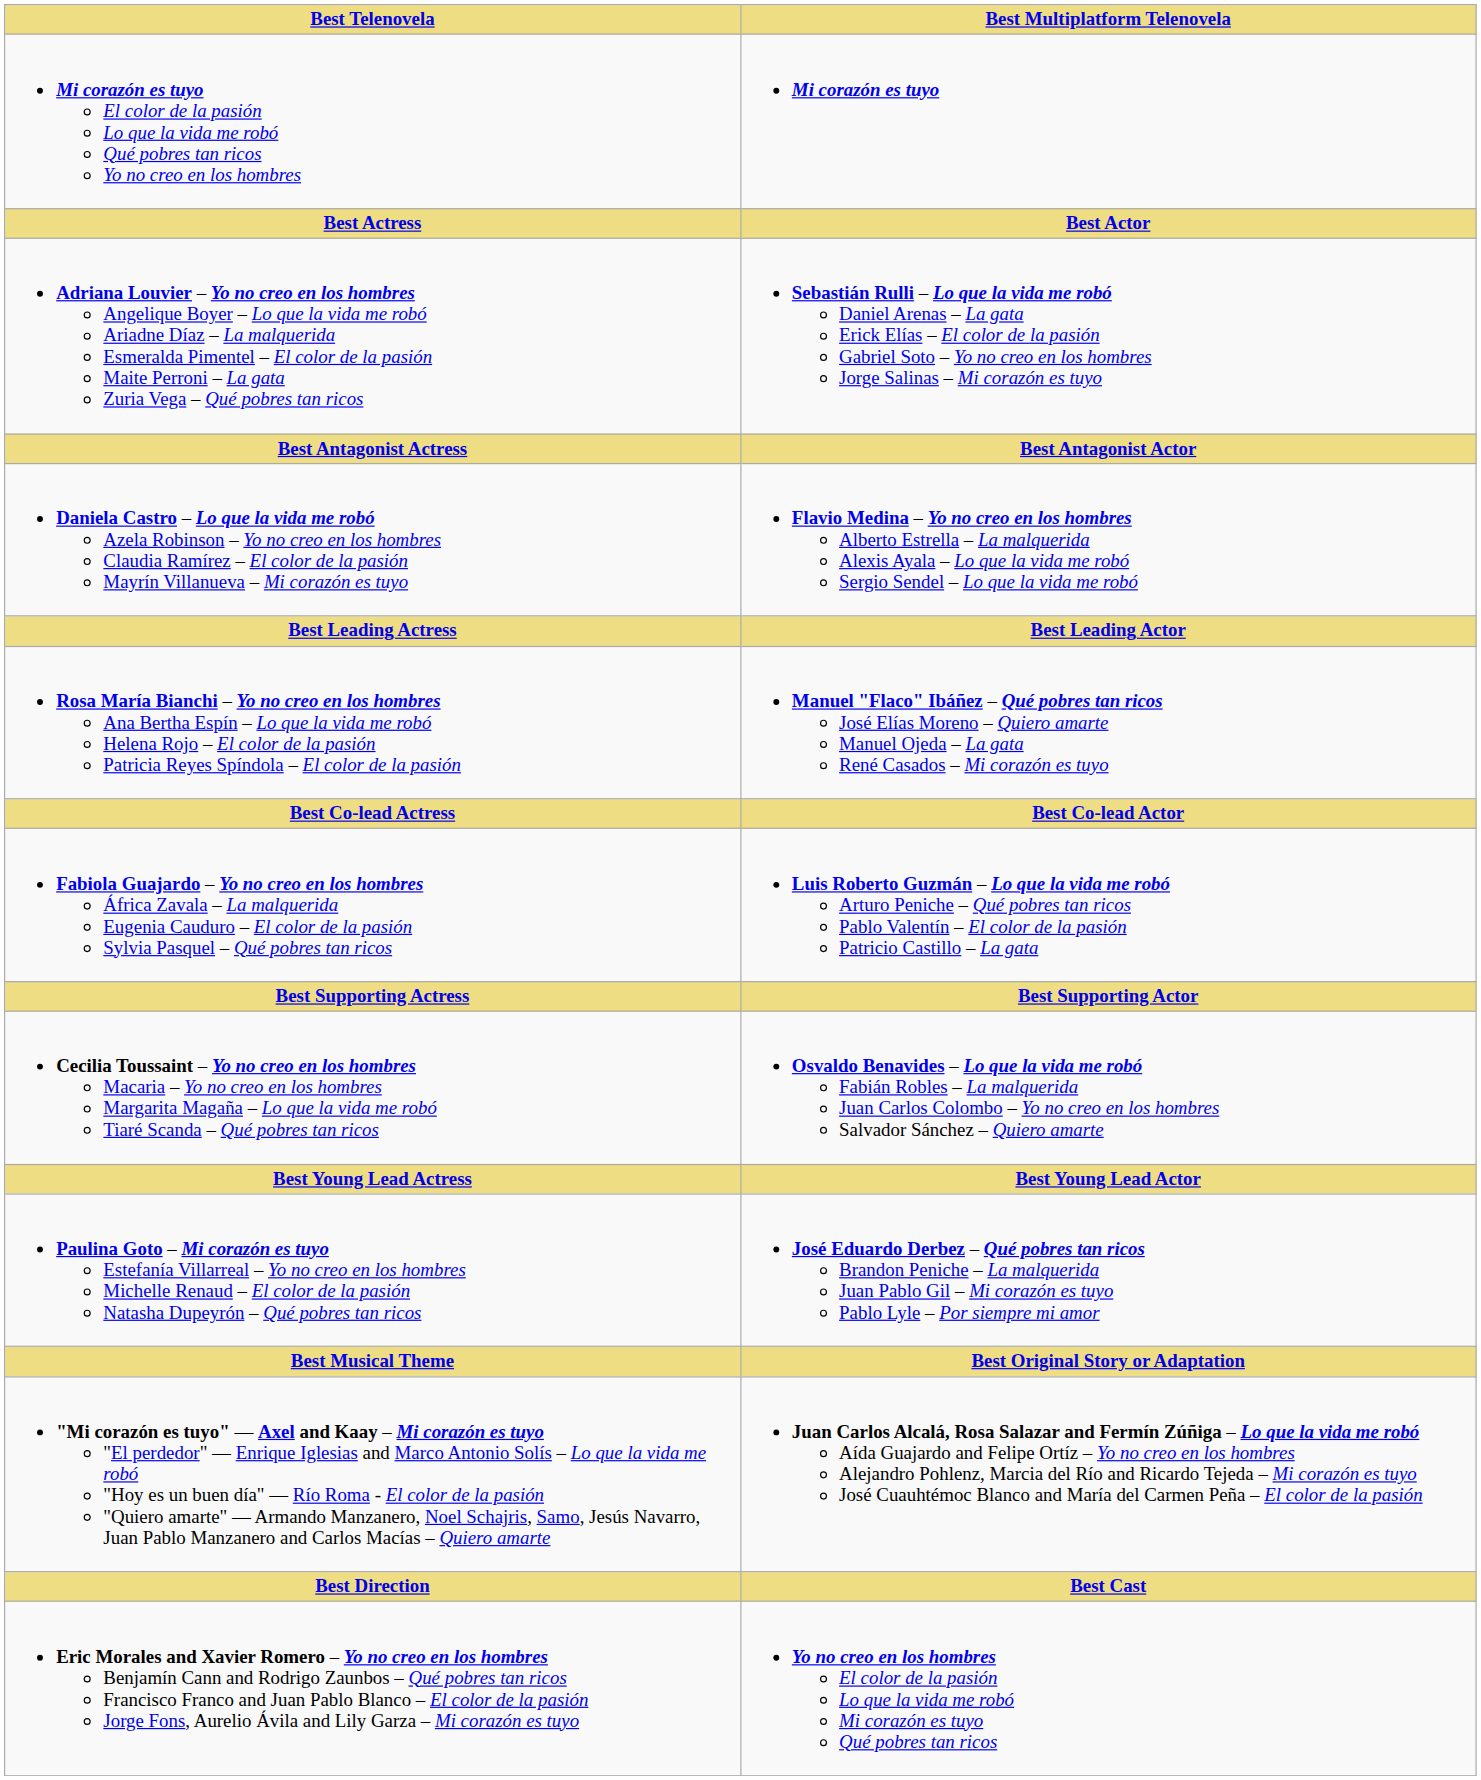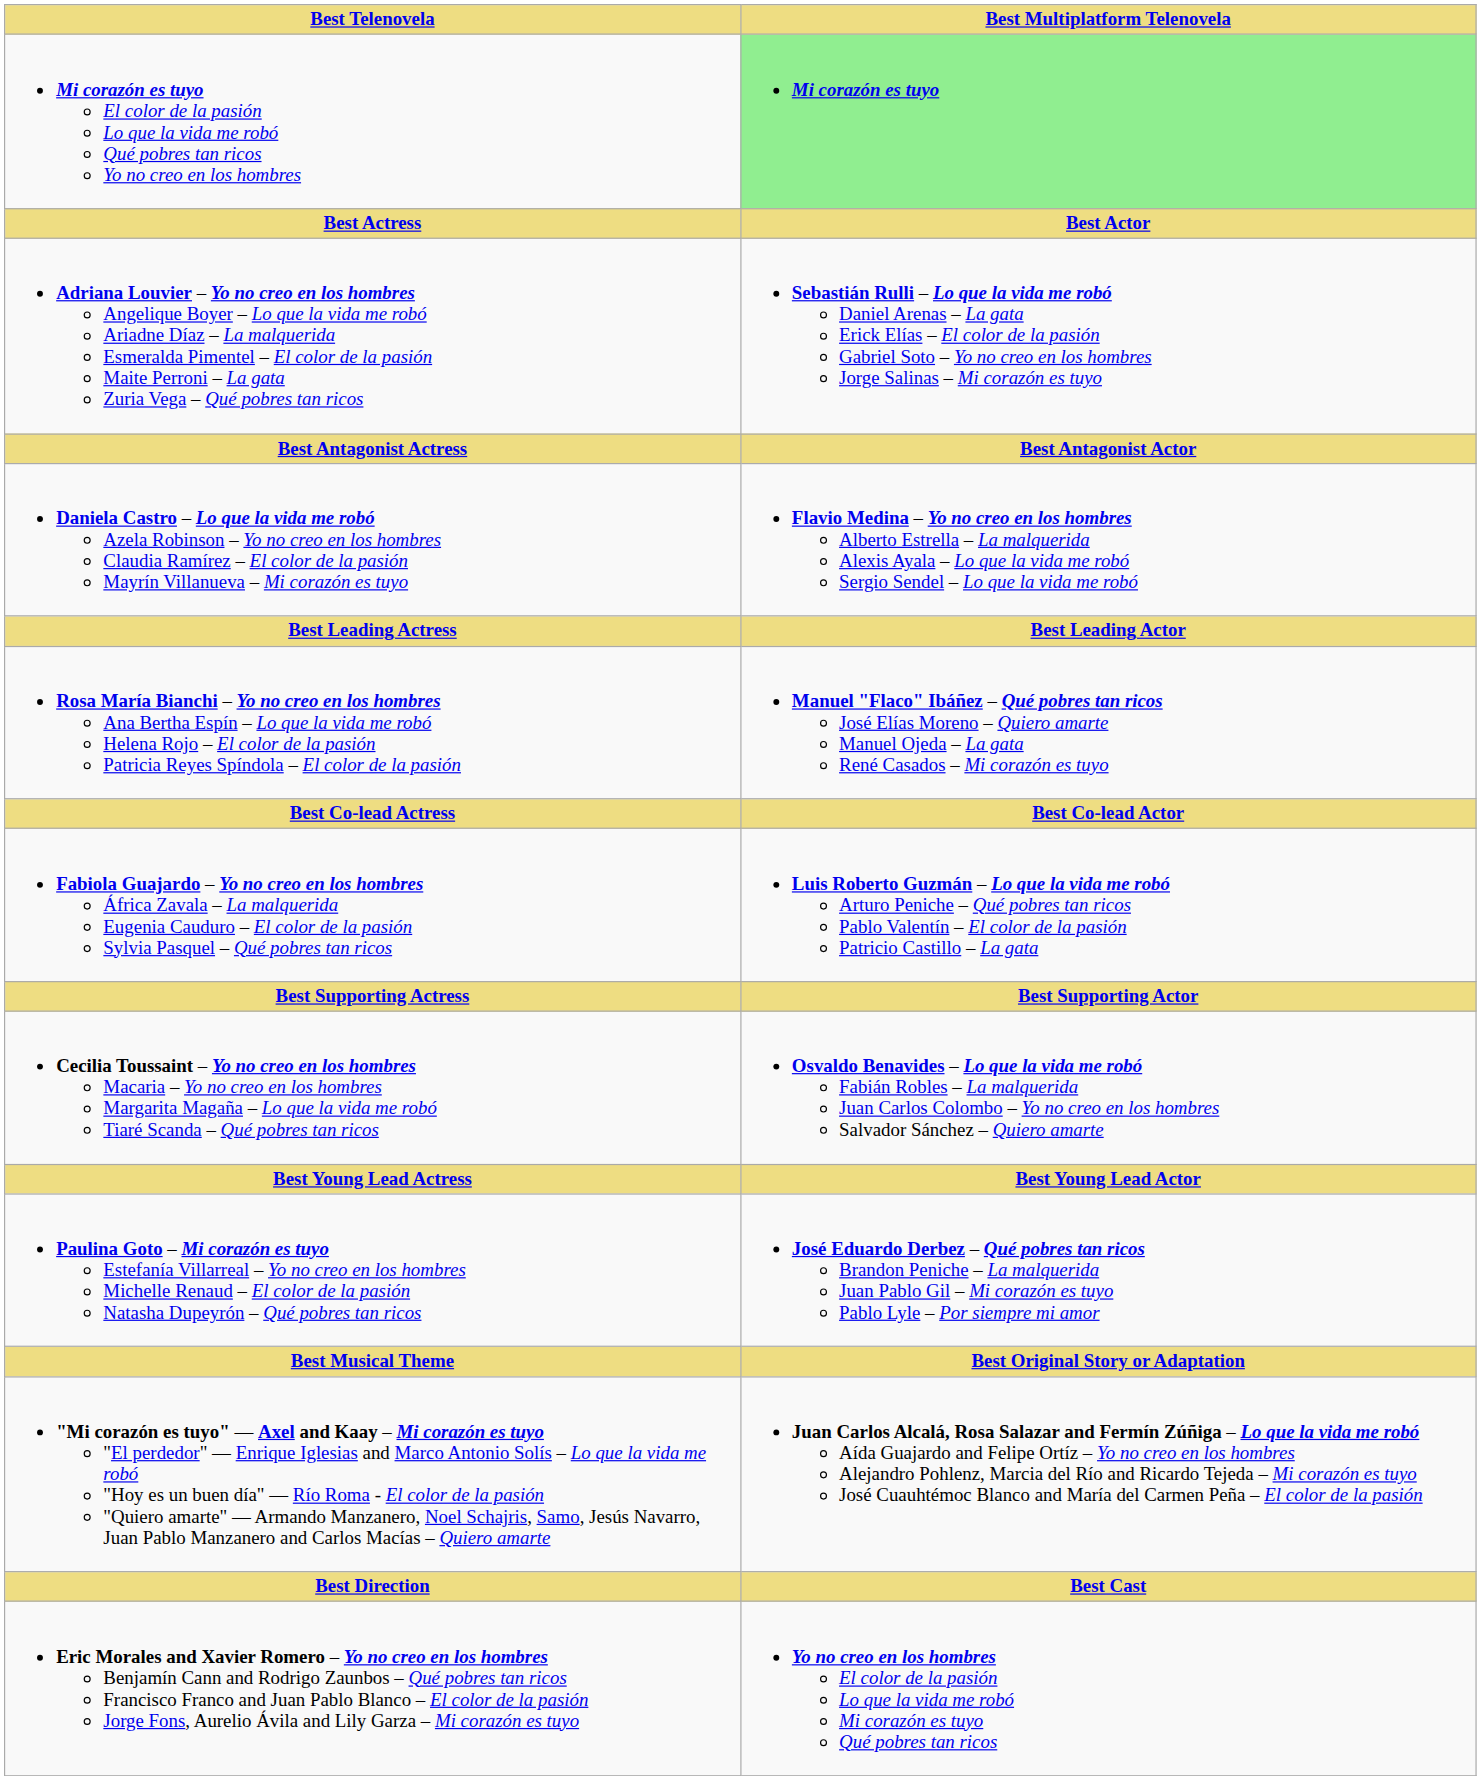(1108, 90) no background -> (1108, 90) lightgreen background
